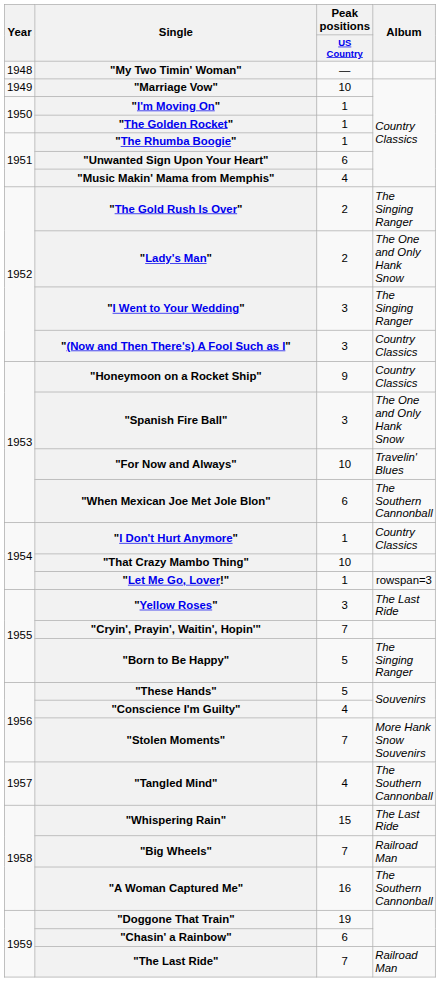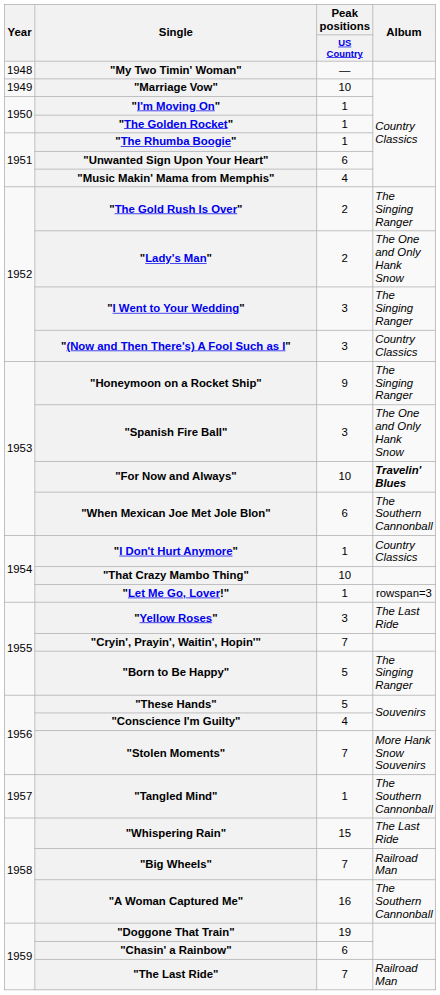(396, 376) Country Classics -> (394, 383) The Singing Ranger
(396, 464) normal -> (398, 476) bold
(345, 783) 4 -> (345, 796) 1
